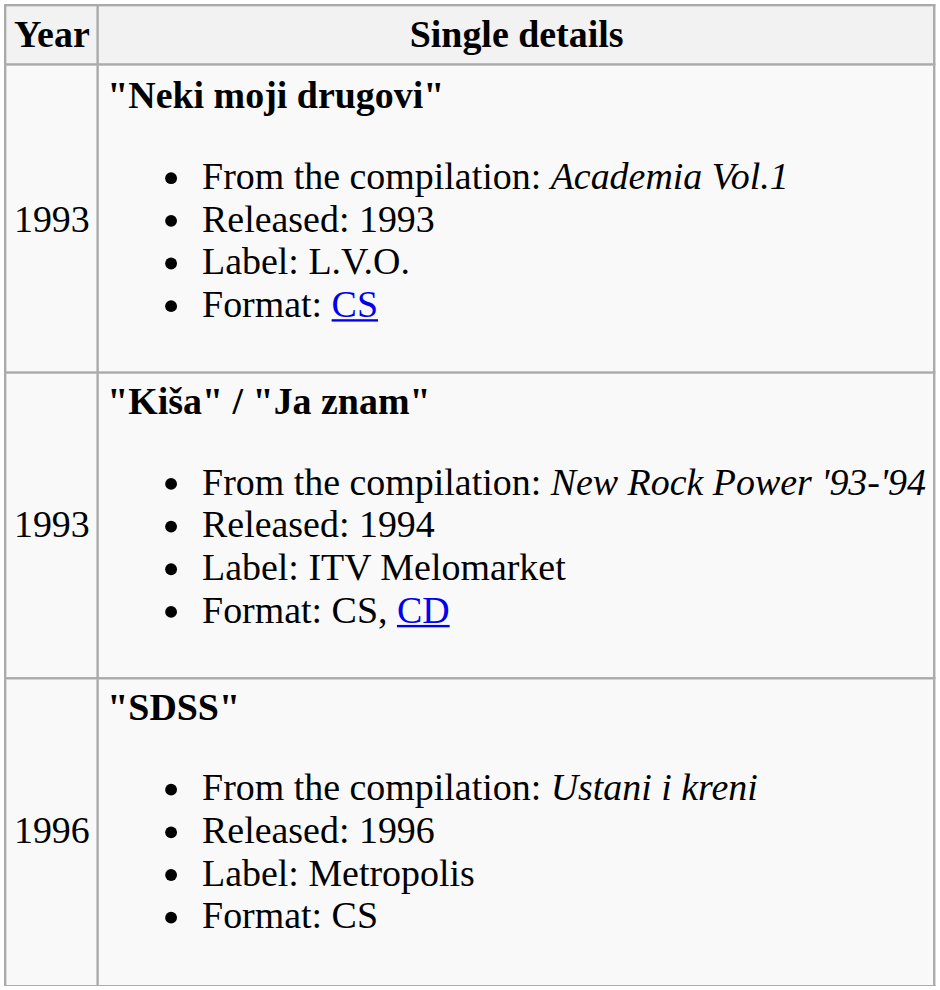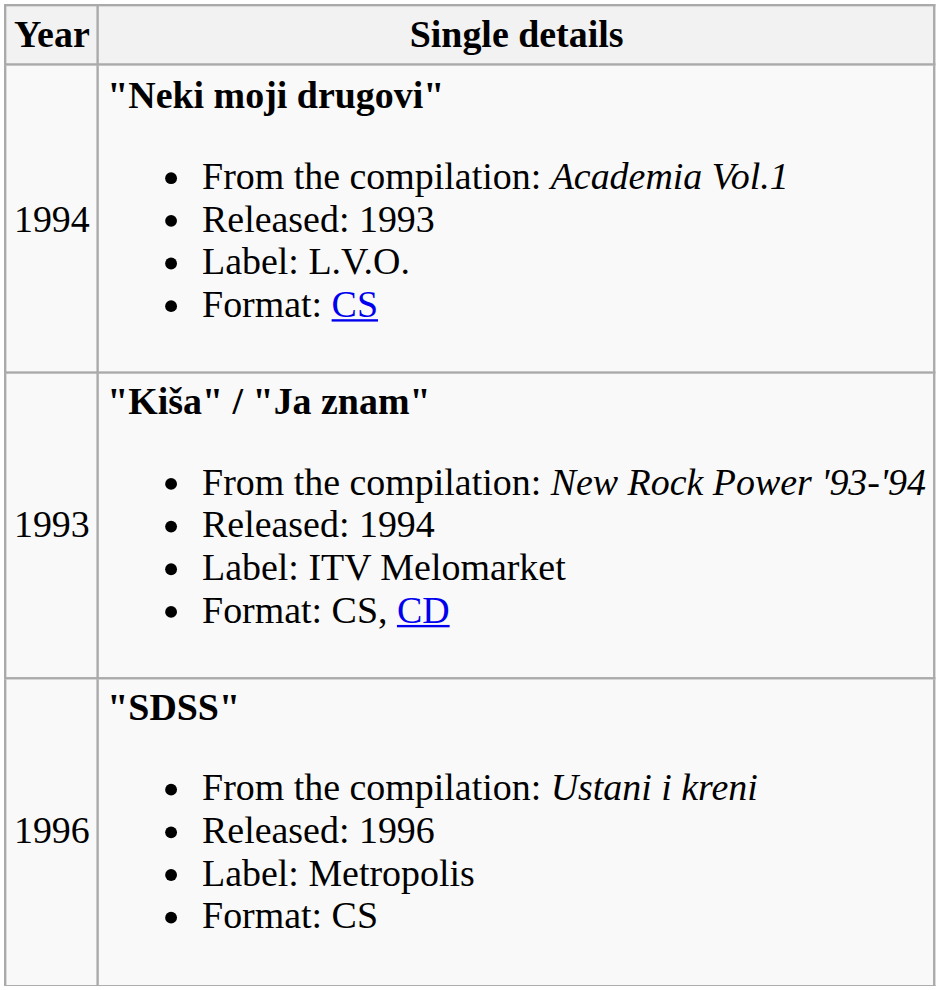(52, 217) 1993 -> (52, 217) 1994
